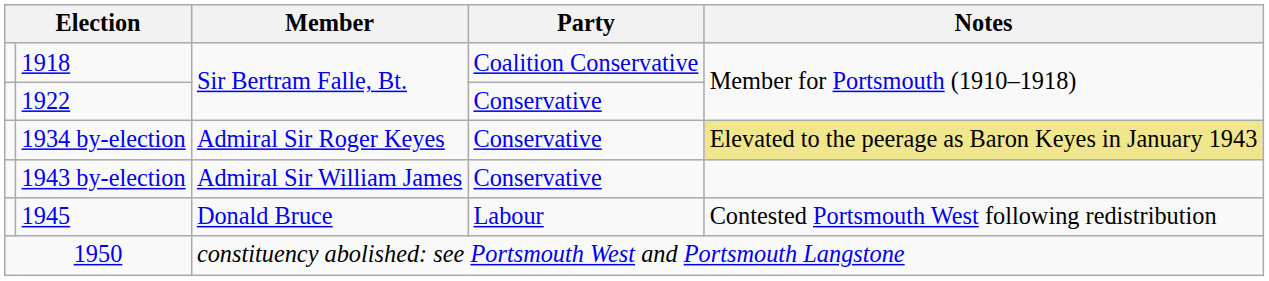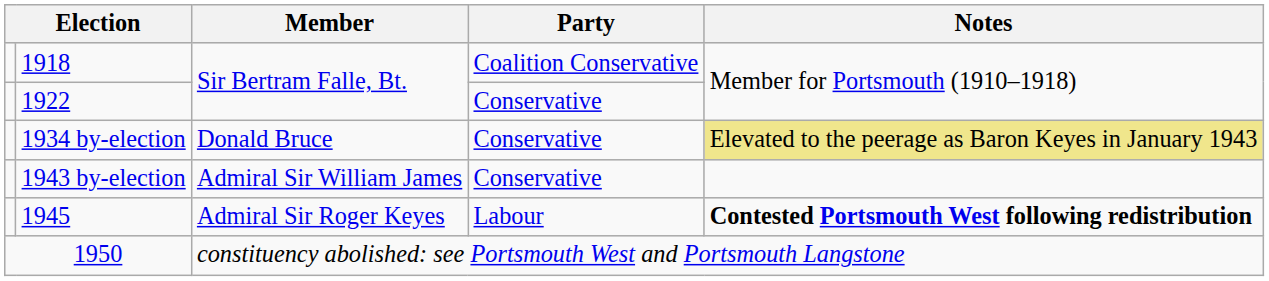(321, 139) Admiral Sir Roger Keyes -> (265, 139) Donald Bruce
(265, 216) Donald Bruce -> (321, 216) Admiral Sir Roger Keyes
(963, 216) normal -> (981, 216) bold
